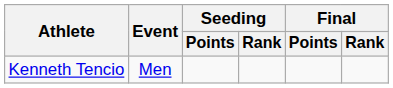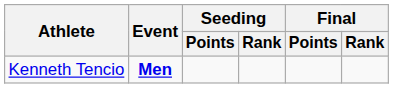(155, 70) normal -> (155, 70) bold
